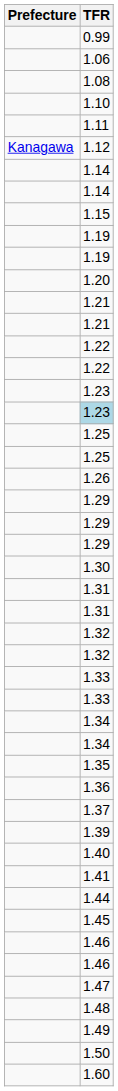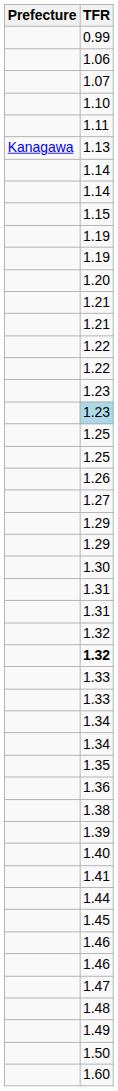(96, 81) 1.08 -> (96, 81) 1.07
(96, 147) 1.12 -> (96, 147) 1.13
(96, 501) 1.29 -> (96, 501) 1.27
(96, 655) normal -> (96, 655) bold
(96, 810) 1.37 -> (96, 810) 1.38
